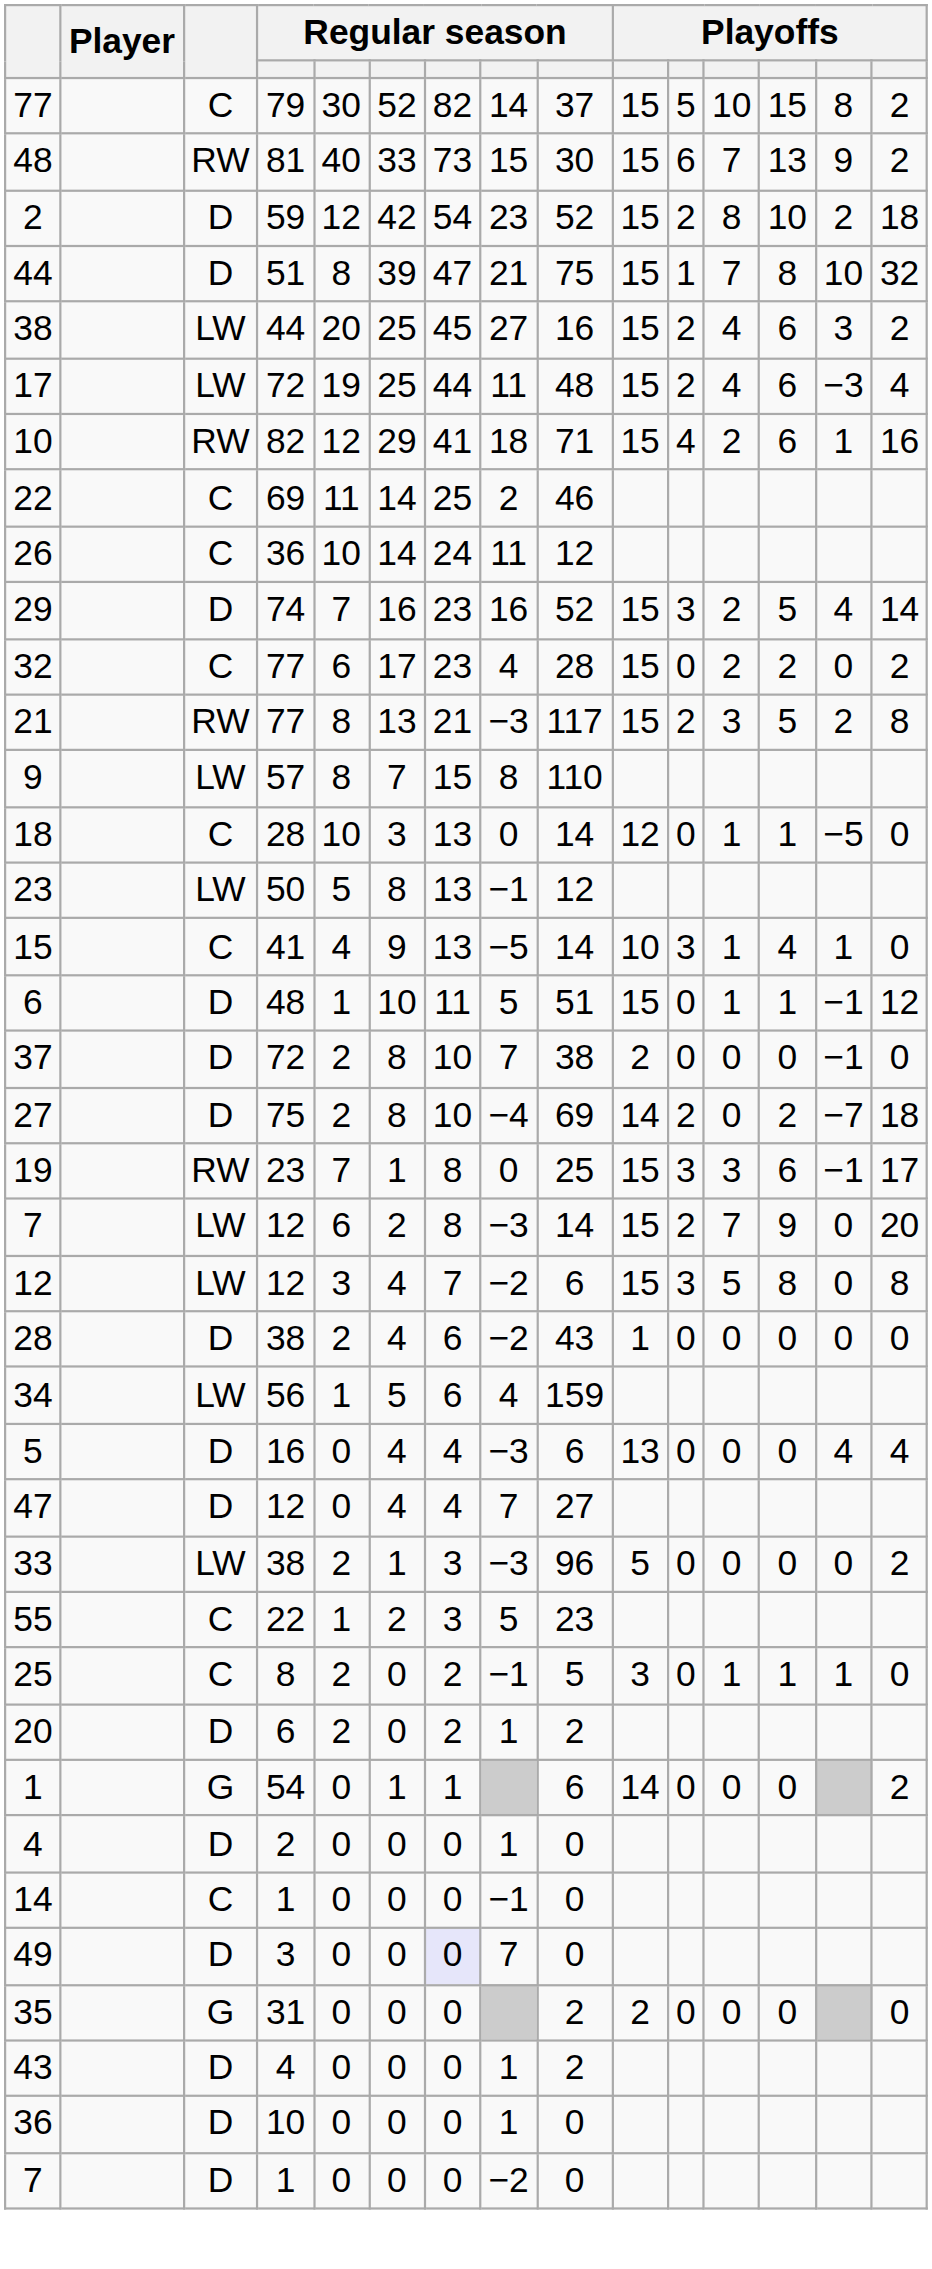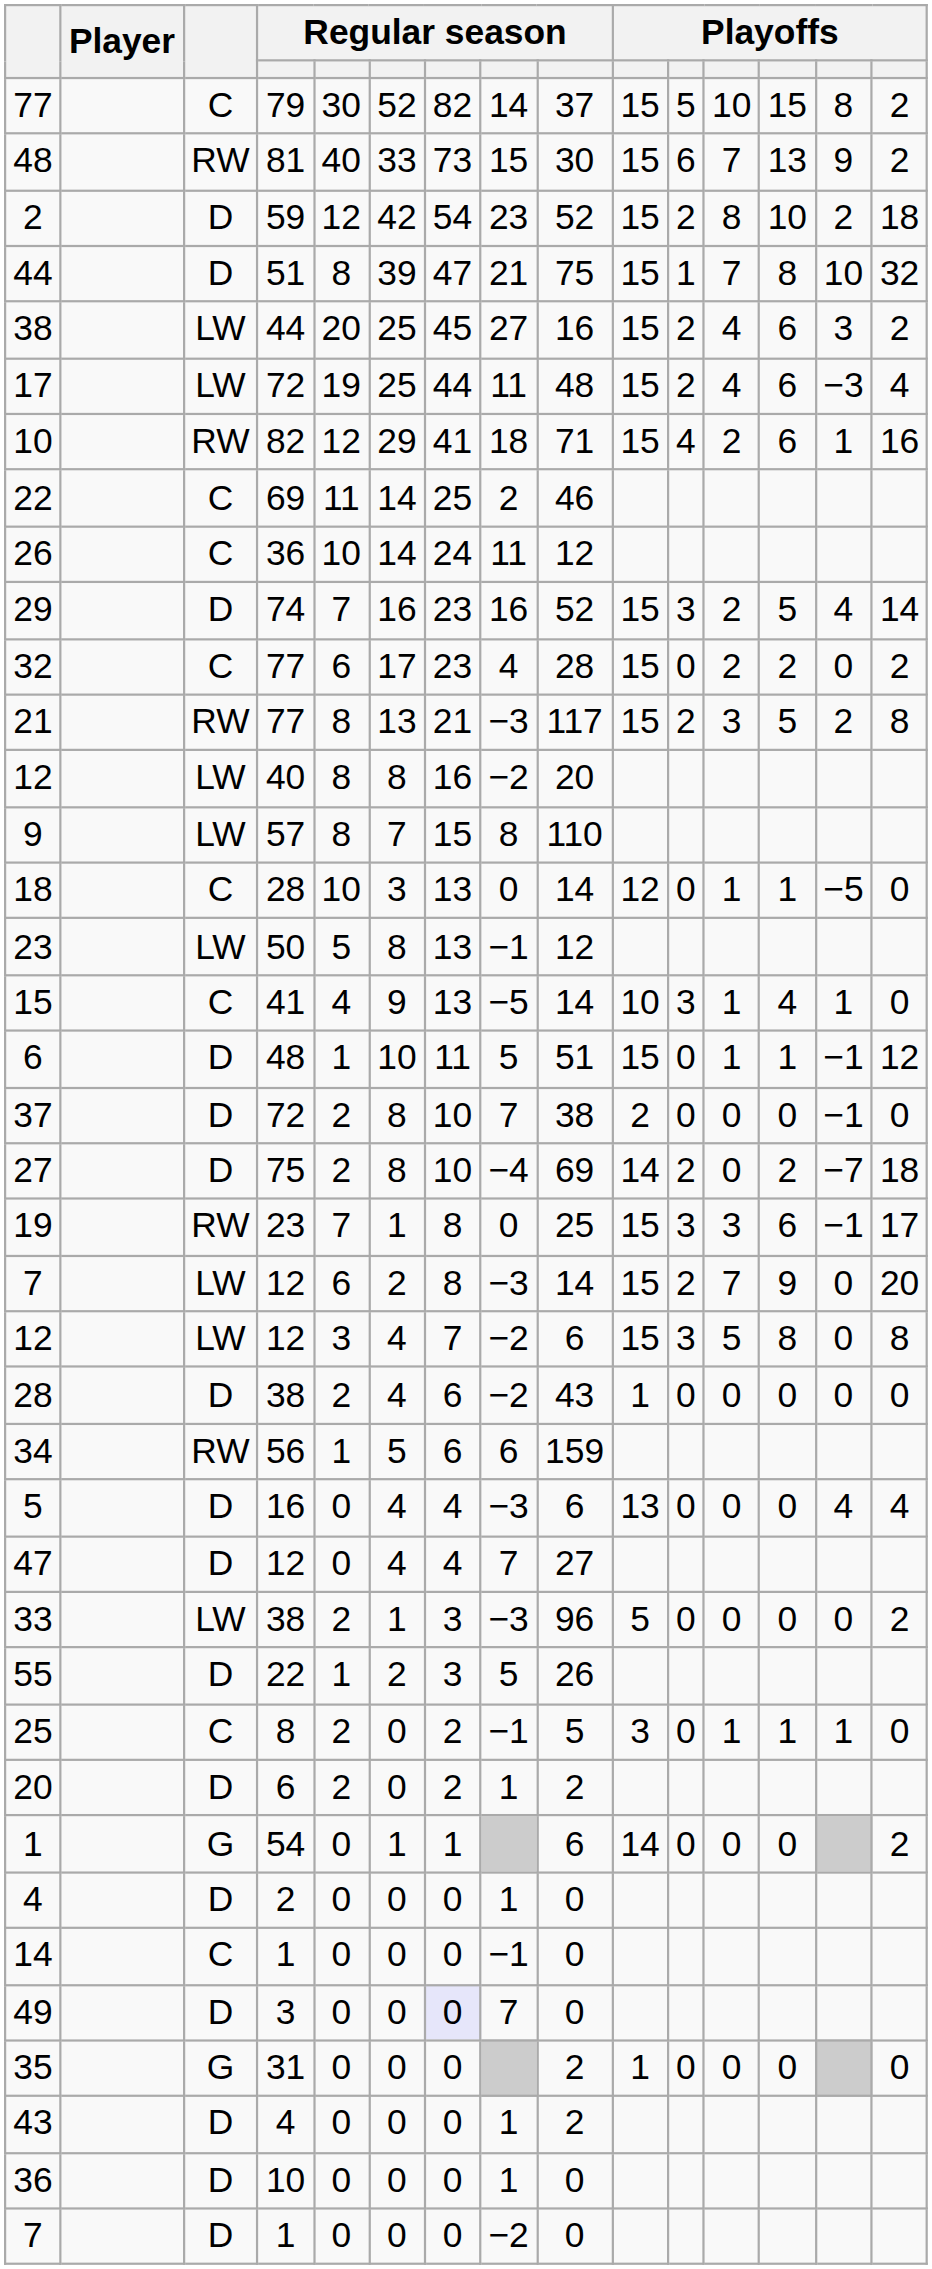+ row: (33, 777)
(221, 1394) LW -> (221, 1450) RW
(509, 1394) 4 -> (509, 1450) 6
(221, 1619) C -> (221, 1675) D
(575, 1619) 23 -> (575, 1675) 26
(640, 2011) 2 -> (640, 2067) 1
